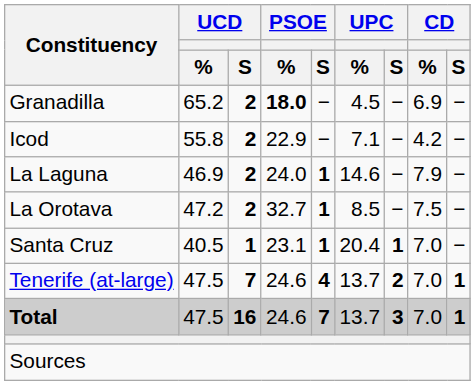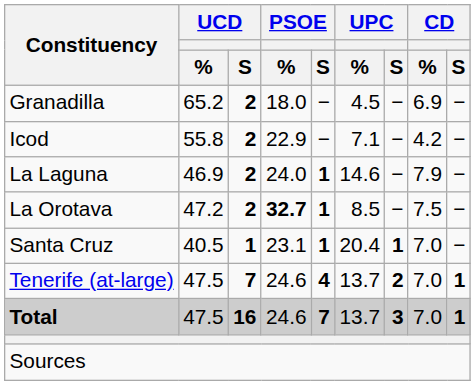(286, 103) bold -> (286, 103) normal
(286, 209) normal -> (286, 209) bold
